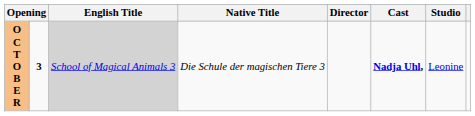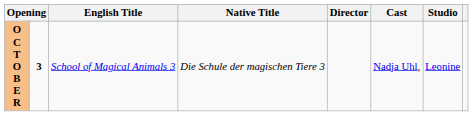(113, 66) lightgrey background -> (113, 66) no background
(398, 66) bold -> (397, 66) normal
